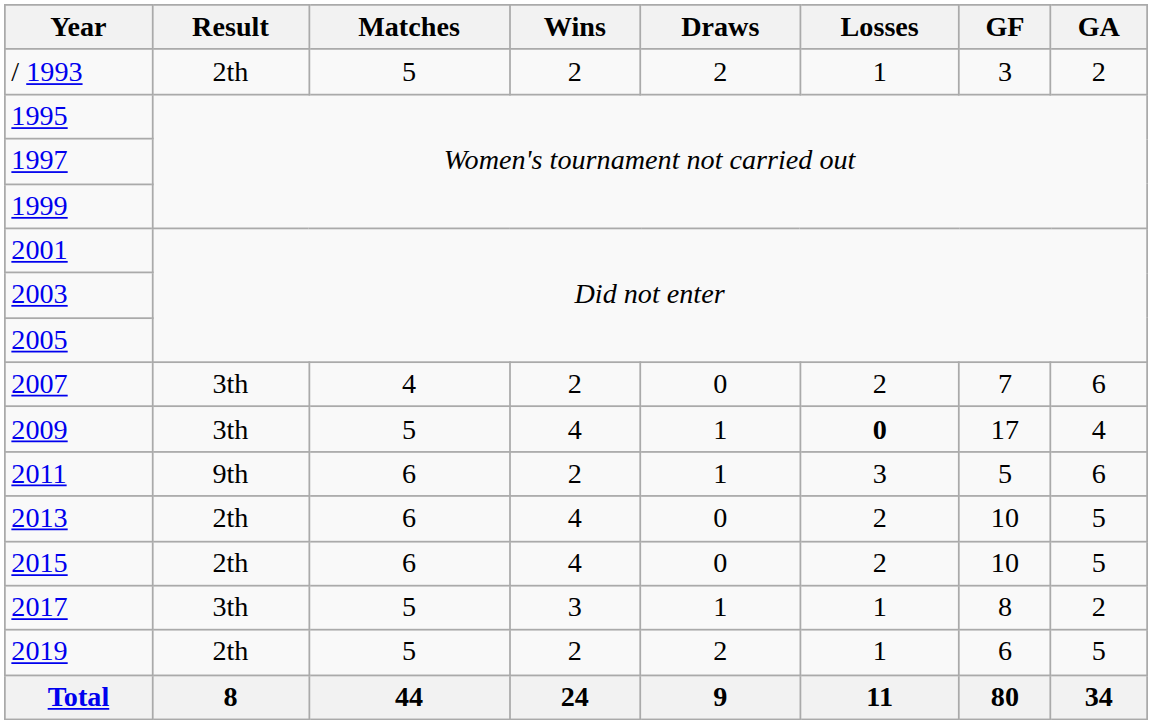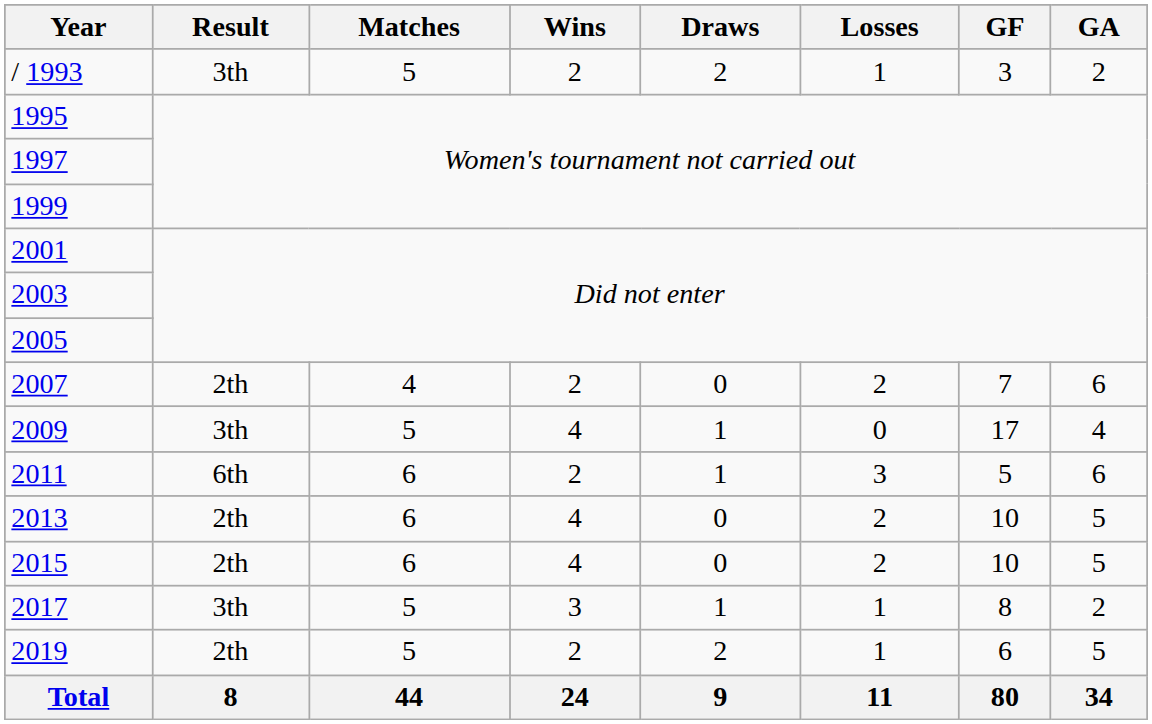(230, 71) 2th -> (230, 71) 3th
(230, 384) 3th -> (230, 384) 2th
(880, 428) bold -> (880, 428) normal
(230, 473) 9th -> (230, 473) 6th
